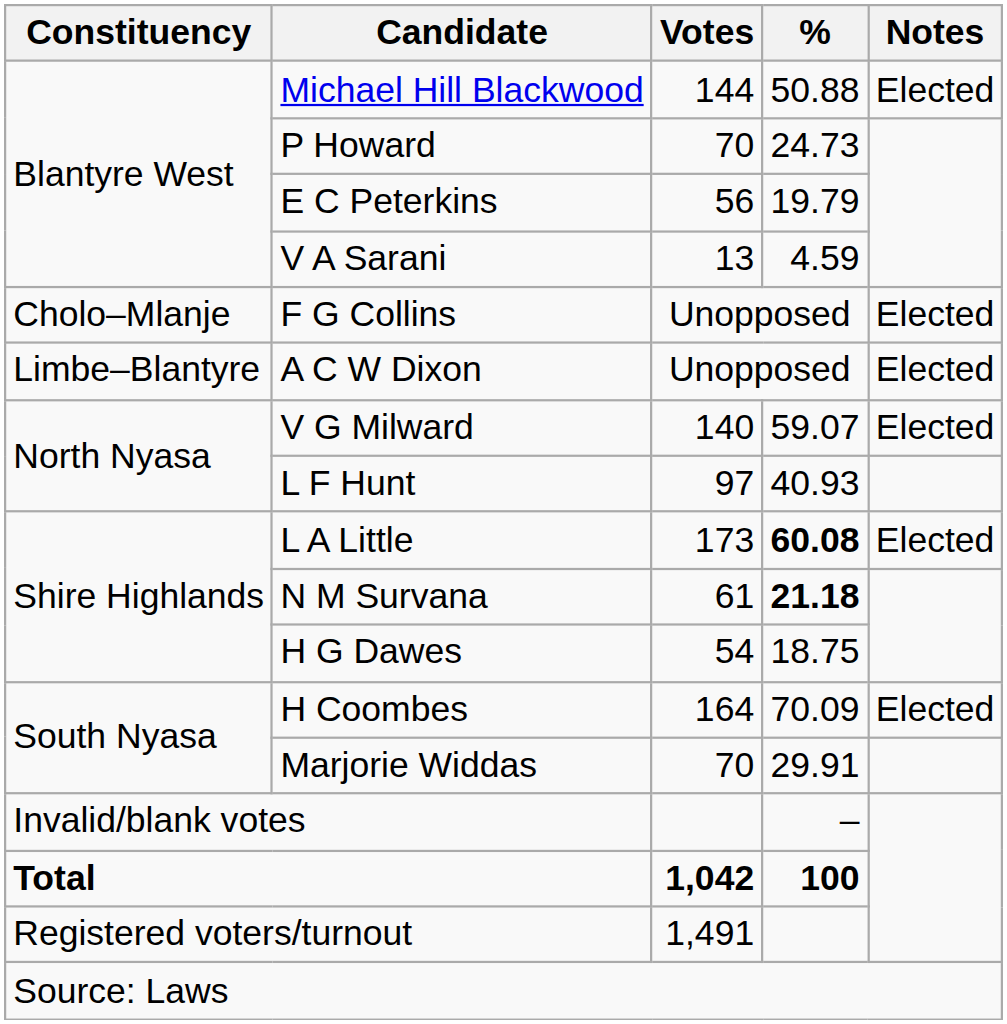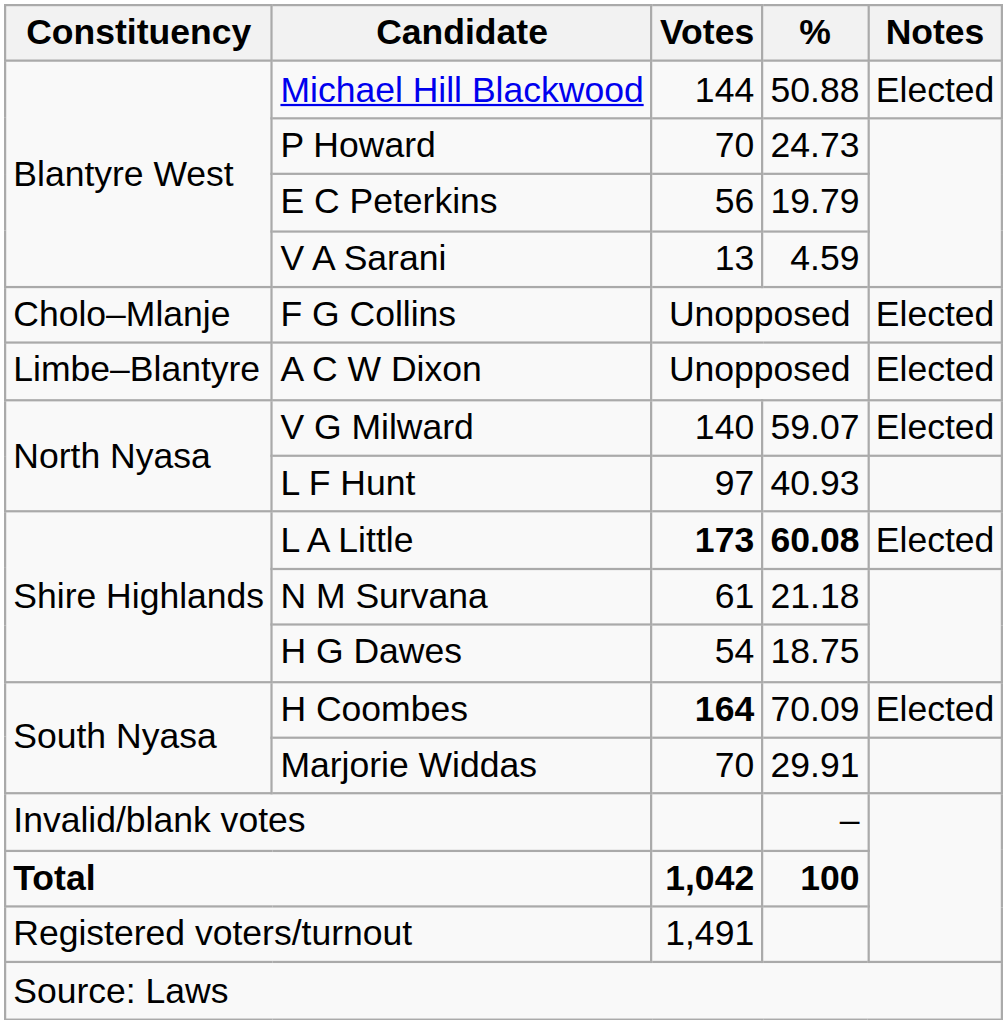(725, 539) normal -> (725, 539) bold
(815, 595) bold -> (815, 595) normal
(725, 708) normal -> (725, 708) bold
